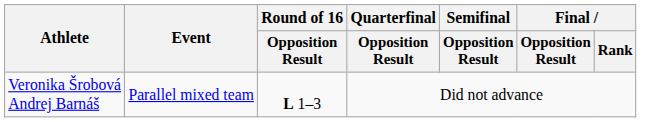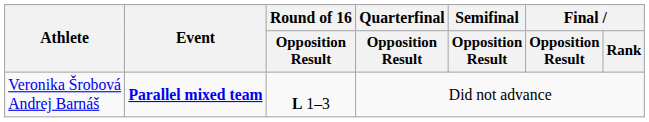(191, 94) normal -> (195, 94) bold
